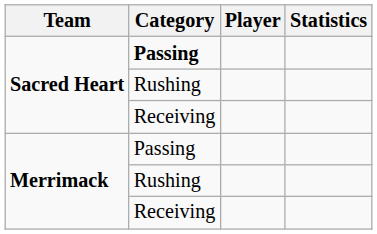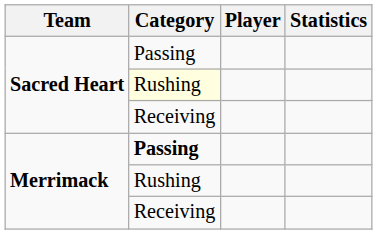(166, 52) bold -> (164, 52) normal
(167, 84) no background -> (167, 84) lightyellow background
(164, 148) normal -> (166, 148) bold
